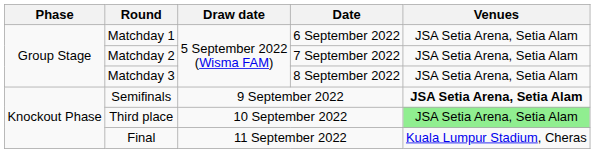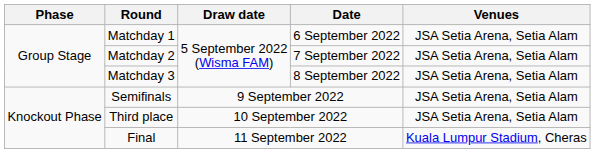(496, 96) bold -> (496, 96) normal
(496, 117) lightgreen background -> (496, 117) no background
